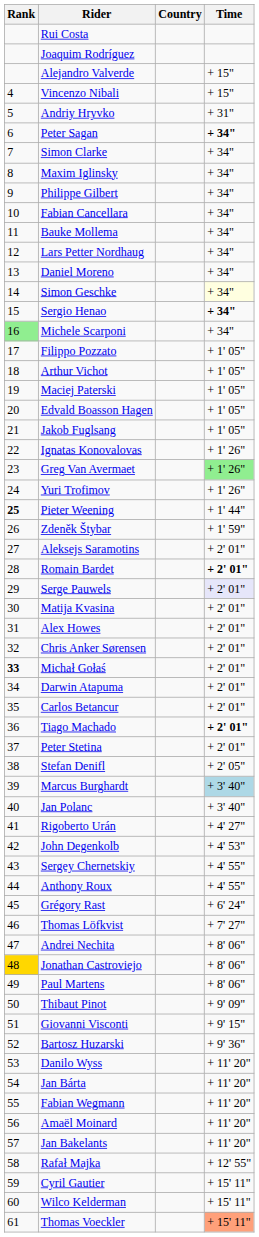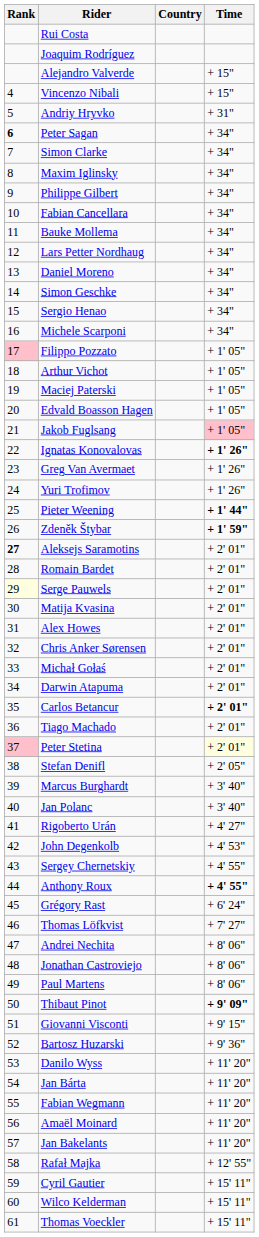(10, 133) normal -> (10, 133) bold
(222, 133) bold -> (221, 133) normal
(221, 291) lightyellow background -> (221, 291) no background
(222, 311) bold -> (221, 311) normal
(13, 331) lightgreen background -> (13, 331) no background
(13, 351) no background -> (13, 351) pink background
(226, 430) no background -> (226, 430) pink background
(226, 450) normal -> (228, 450) bold
(226, 469) lightgreen background -> (226, 469) no background
(13, 509) bold -> (13, 509) normal
(226, 509) normal -> (228, 509) bold
(226, 529) normal -> (228, 529) bold
(13, 549) normal -> (13, 549) bold
(228, 568) bold -> (226, 568) normal
(13, 588) no background -> (13, 588) lightyellow background
(226, 588) lavender background -> (226, 588) no background
(13, 667) bold -> (13, 667) normal
(226, 707) normal -> (228, 707) bold
(228, 727) bold -> (226, 727) normal
(13, 747) no background -> (13, 747) pink background
(226, 747) no background -> (226, 747) lightyellow background
(226, 786) lightblue background -> (226, 786) no background
(226, 885) normal -> (228, 885) bold
(13, 964) gold background -> (13, 964) no background
(226, 1004) normal -> (228, 1004) bold
(229, 1222) lightsalmon background -> (229, 1222) no background
